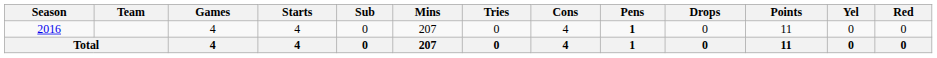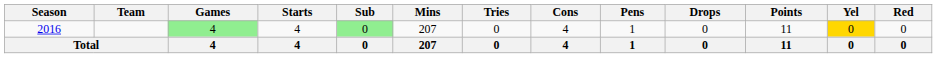(213, 29) no background -> (213, 29) lightgreen background
(365, 29) no background -> (365, 29) lightgreen background
(632, 29) bold -> (632, 29) normal
(851, 29) no background -> (851, 29) gold background
